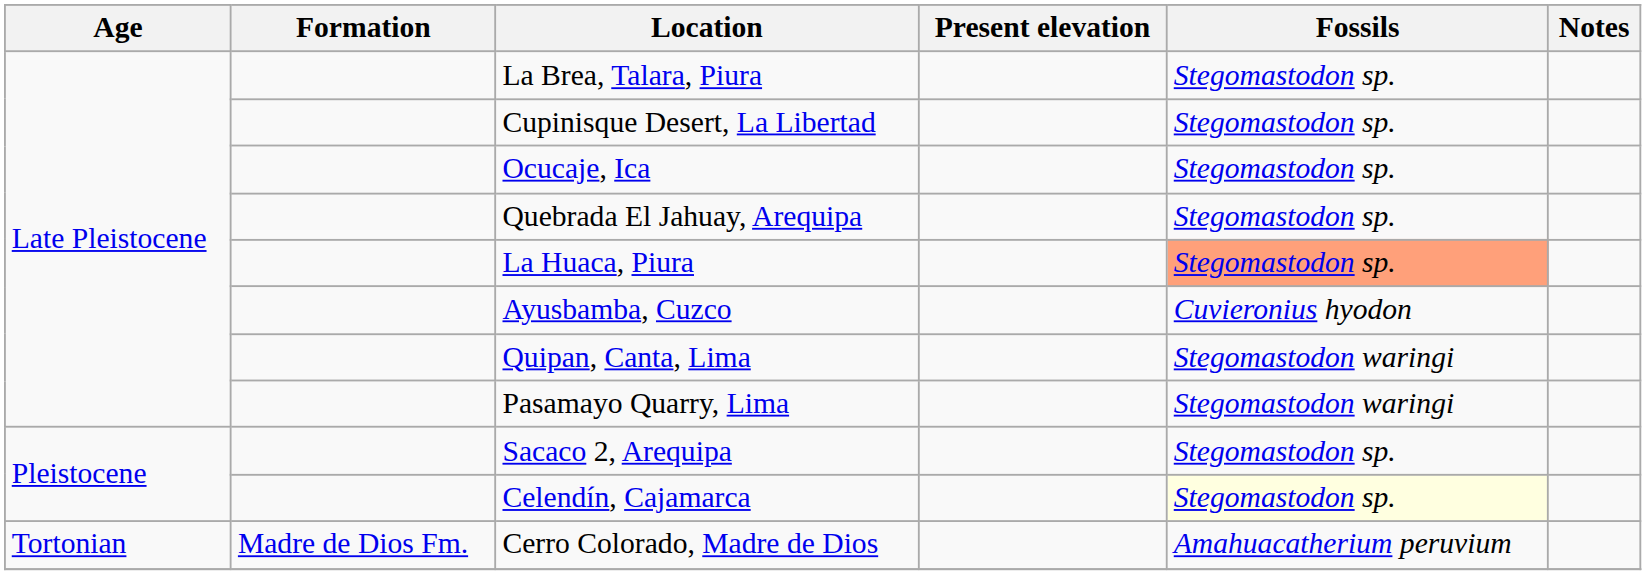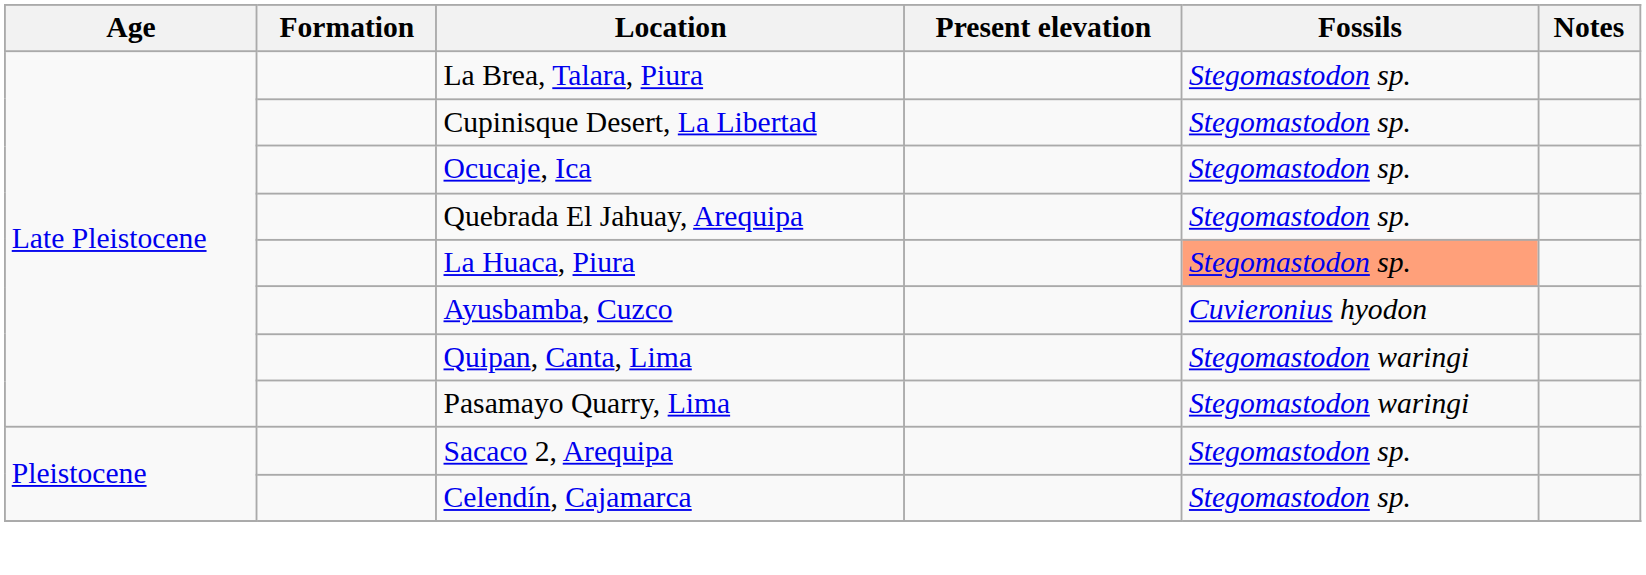(1285, 497) lightyellow background -> (1300, 497) no background
- row: (690, 544)
